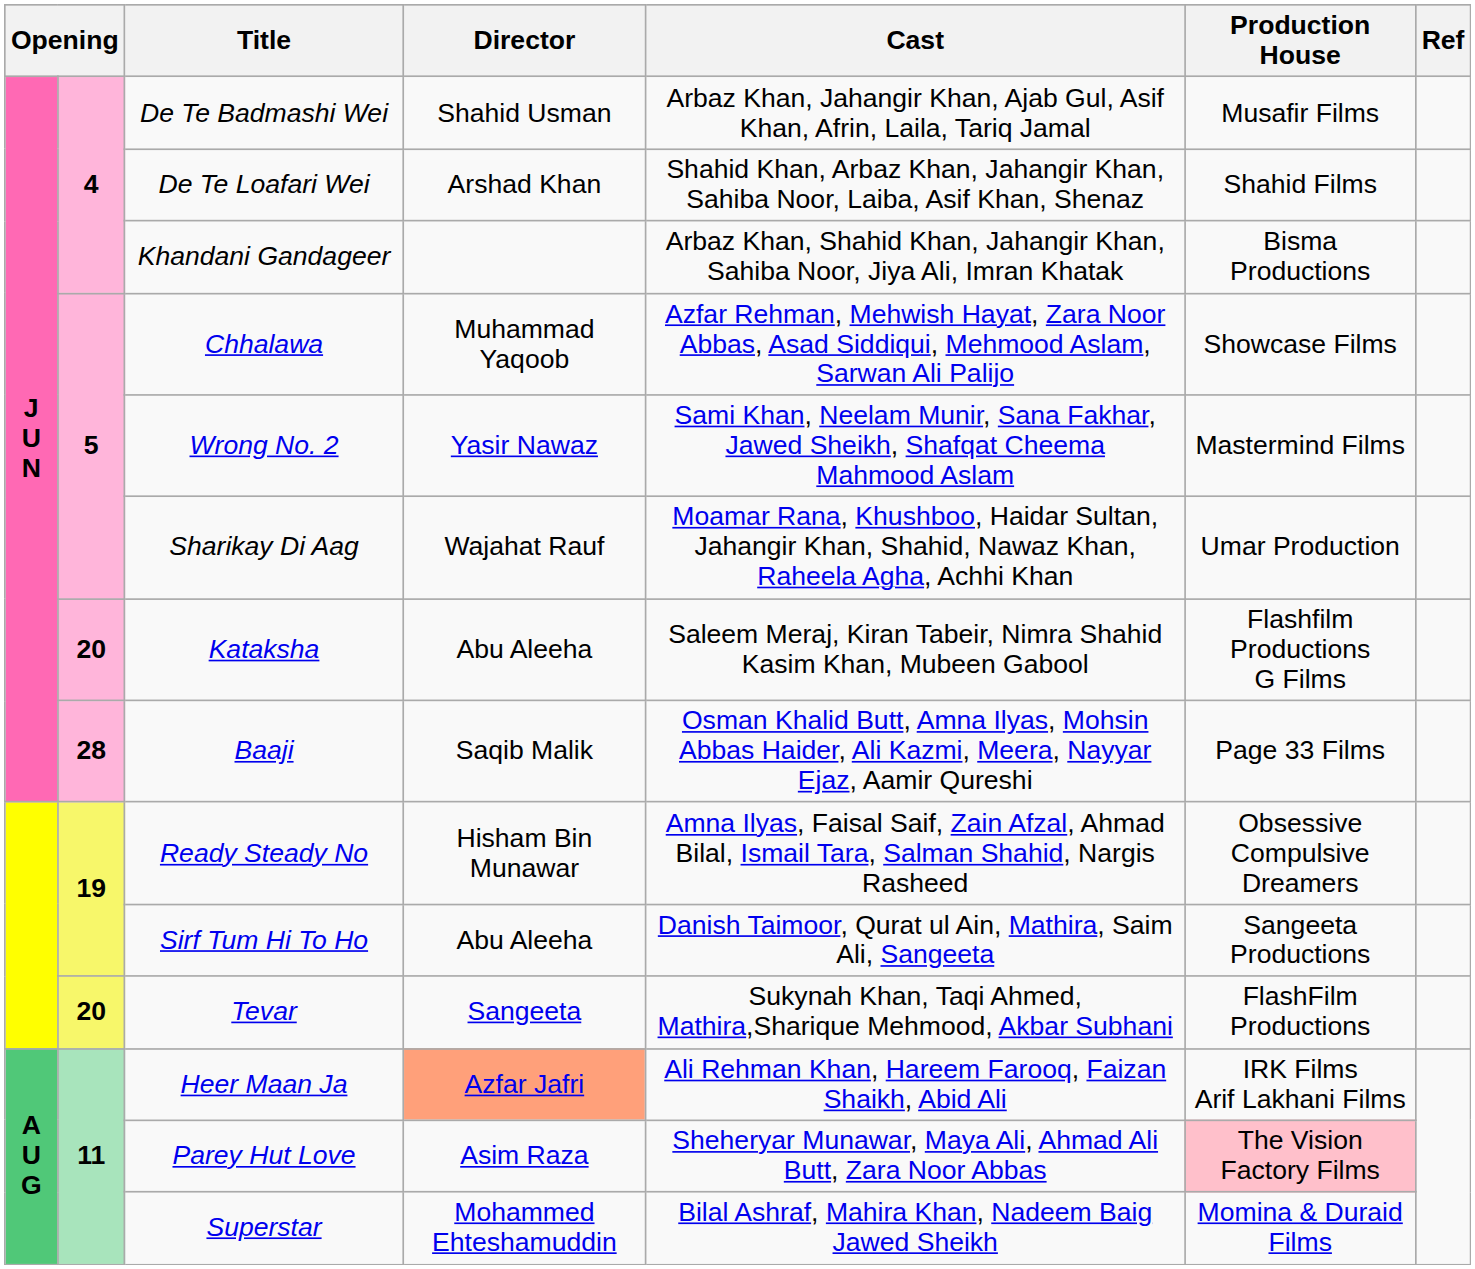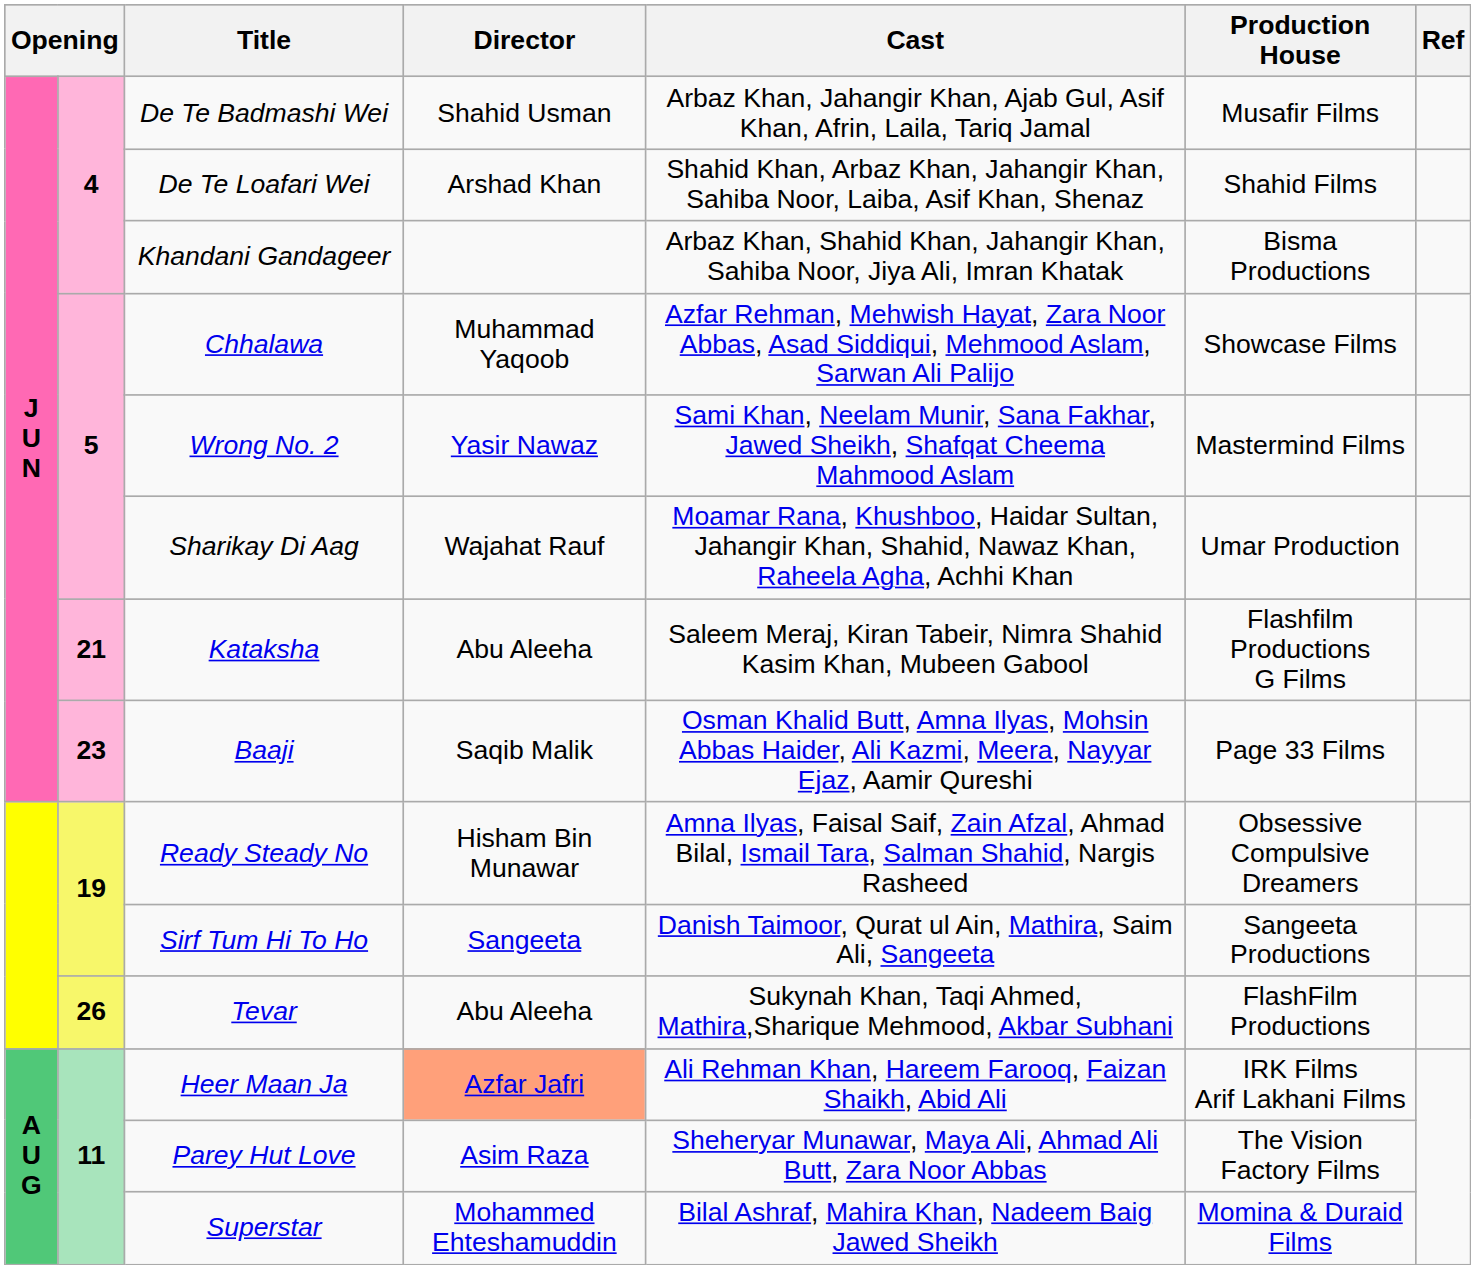(91, 649) 20 -> (91, 649) 21
(91, 750) 28 -> (91, 750) 23
(524, 939) Abu Aleeha -> (524, 939) Sangeeta
(91, 1011) 20 -> (91, 1011) 26
(524, 1011) Sangeeta -> (524, 1011) Abu Aleeha
(1300, 1155) pink background -> (1300, 1155) no background
